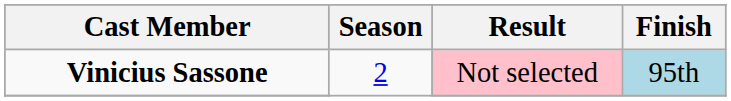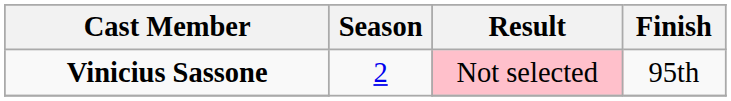(674, 72) lightblue background -> (674, 72) no background
